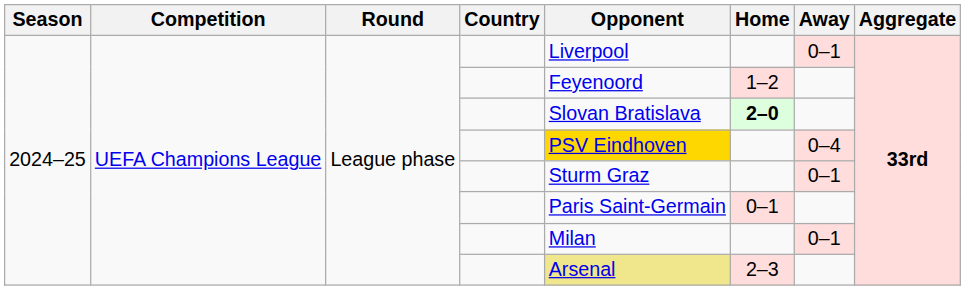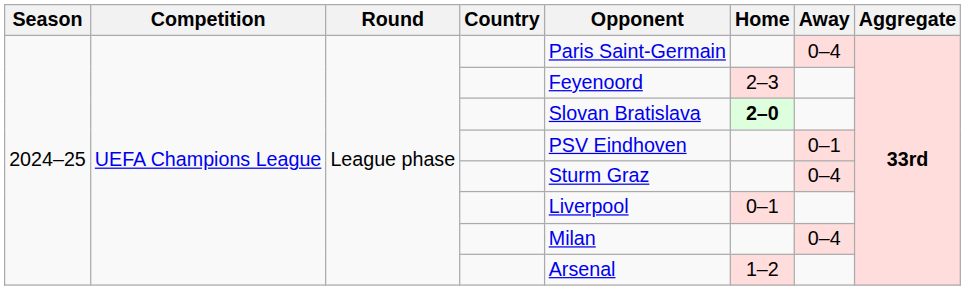(589, 51) Liverpool -> (637, 51) Paris Saint-Germain
(824, 51) 0–1 -> (824, 51) 0–4
(762, 82) 1–2 -> (762, 82) 2–3
(618, 144) gold background -> (618, 144) no background
(824, 144) 0–4 -> (824, 144) 0–1
(824, 176) 0–1 -> (824, 176) 0–4
(637, 207) Paris Saint-Germain -> (589, 207) Liverpool
(824, 238) 0–1 -> (824, 238) 0–4
(582, 269) khaki background -> (582, 269) no background
(762, 269) 2–3 -> (762, 269) 1–2
